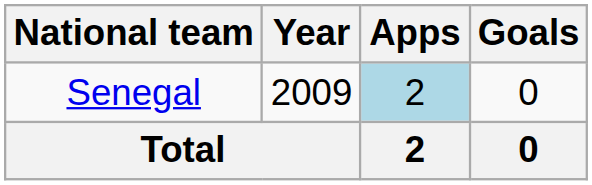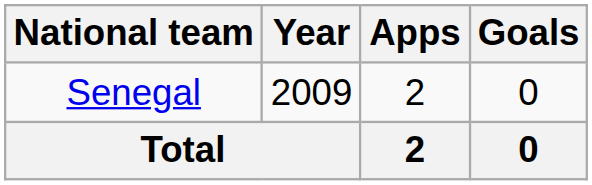(415, 91) lightblue background -> (415, 91) no background
